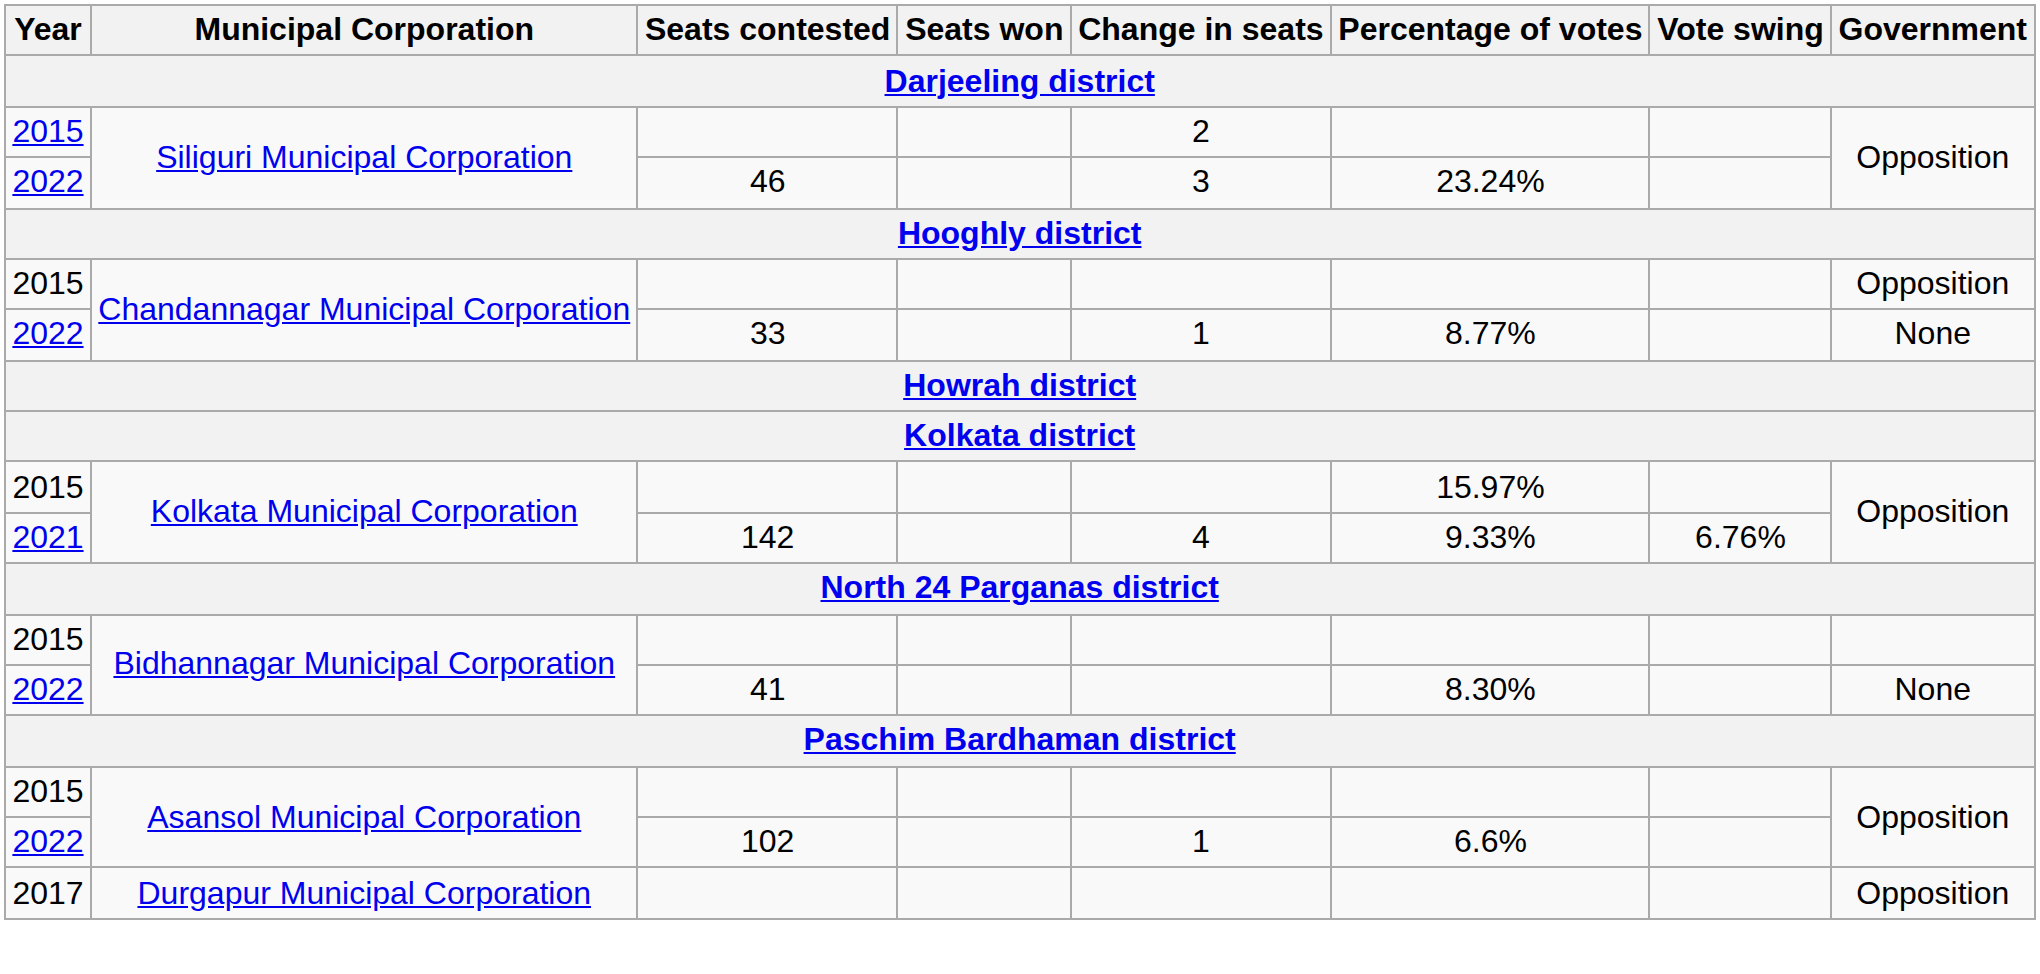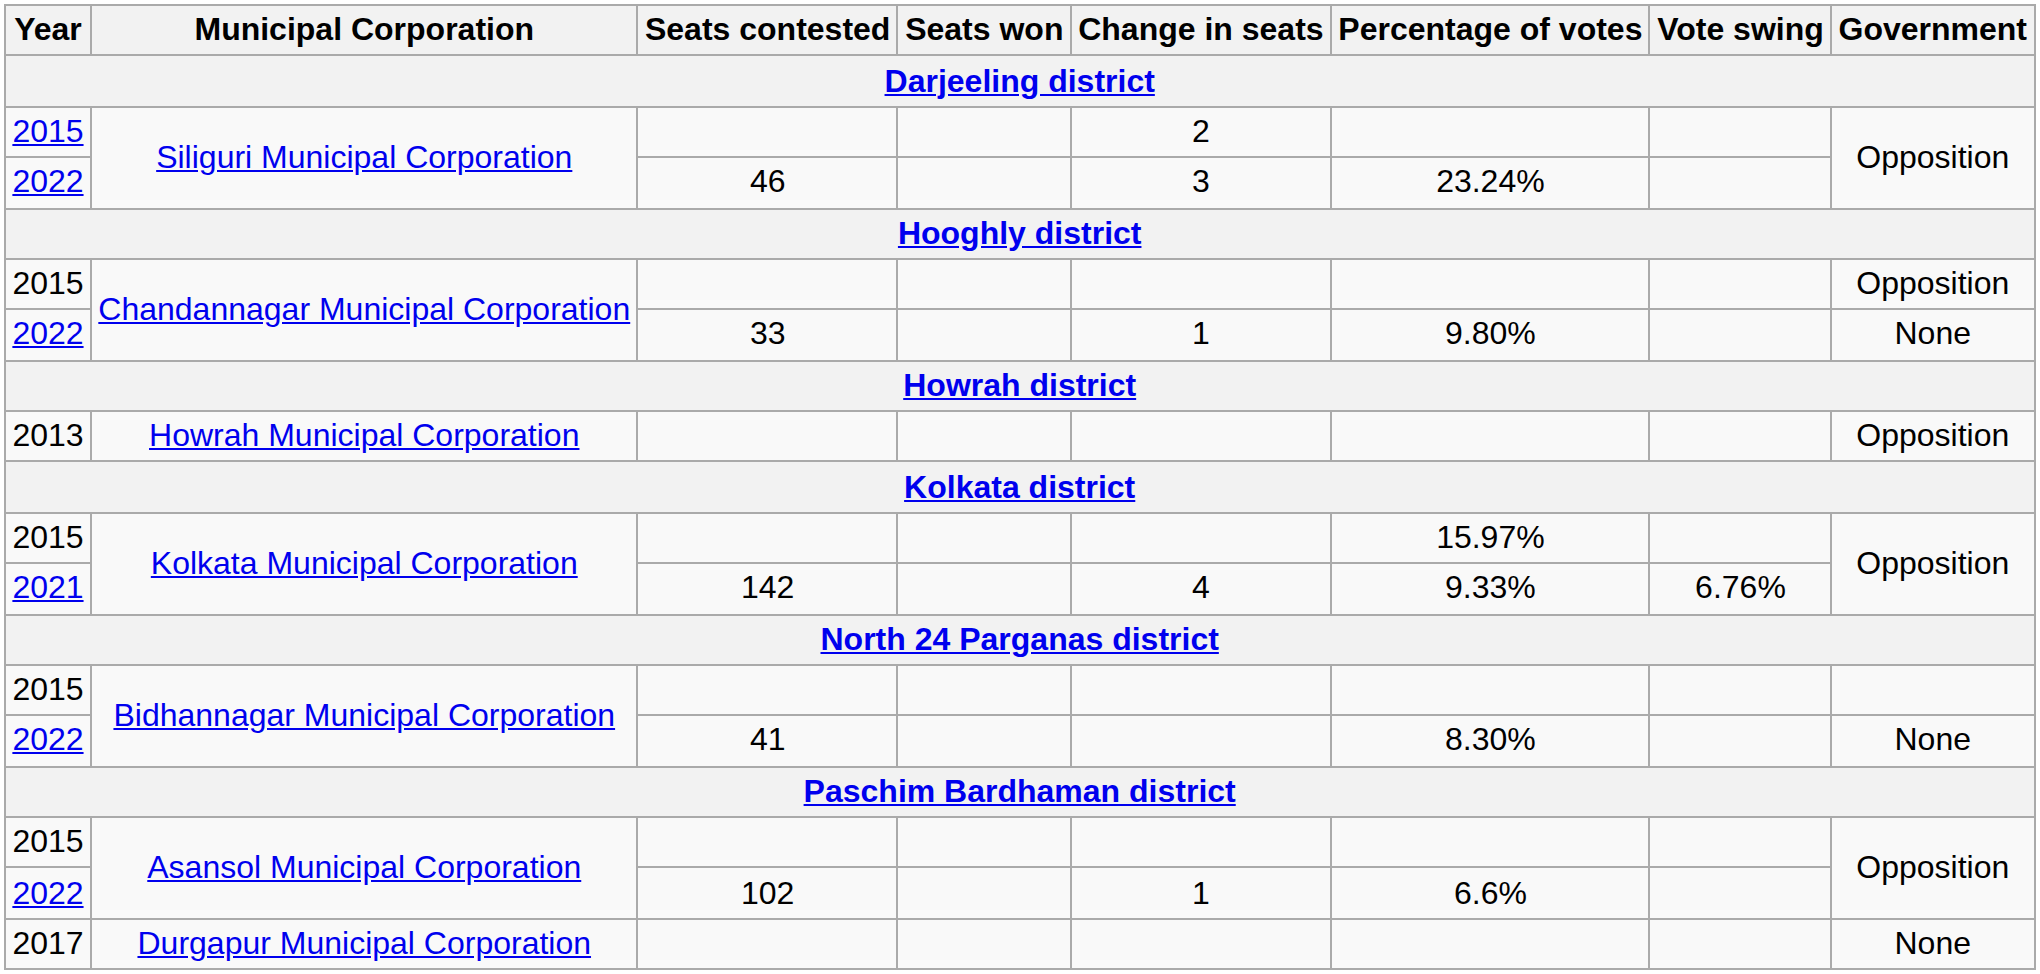(1490, 334) 8.77% -> (1490, 334) 9.80%
+ row: (364, 435)
(1933, 892) Opposition -> (1933, 943) None
